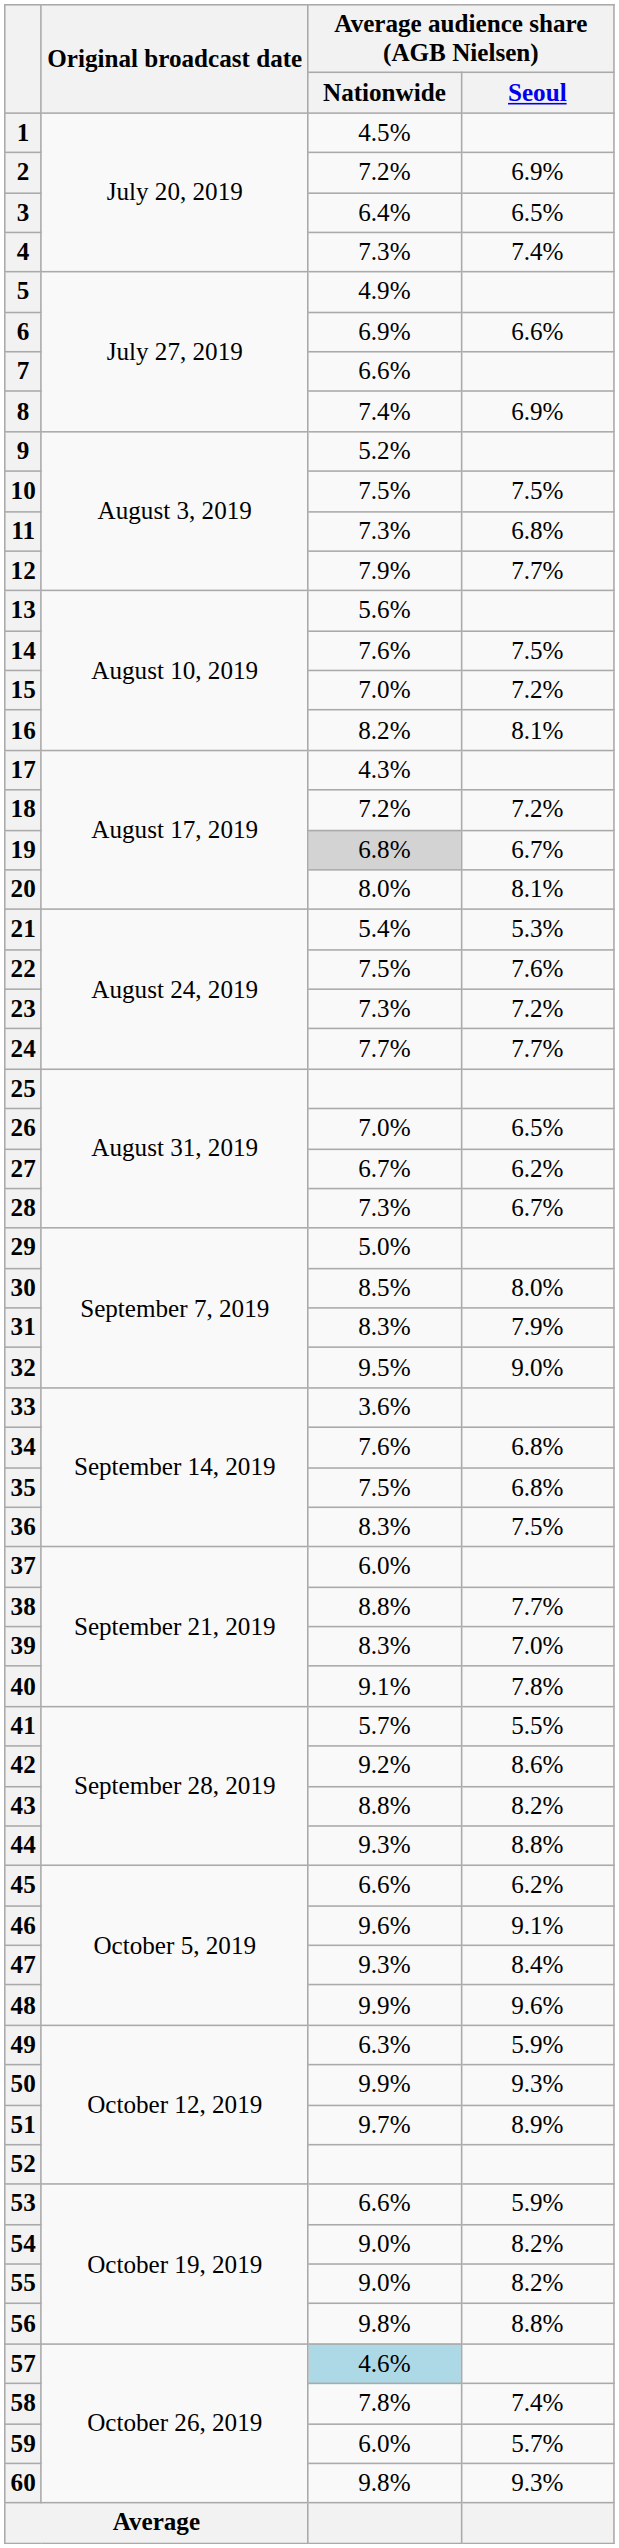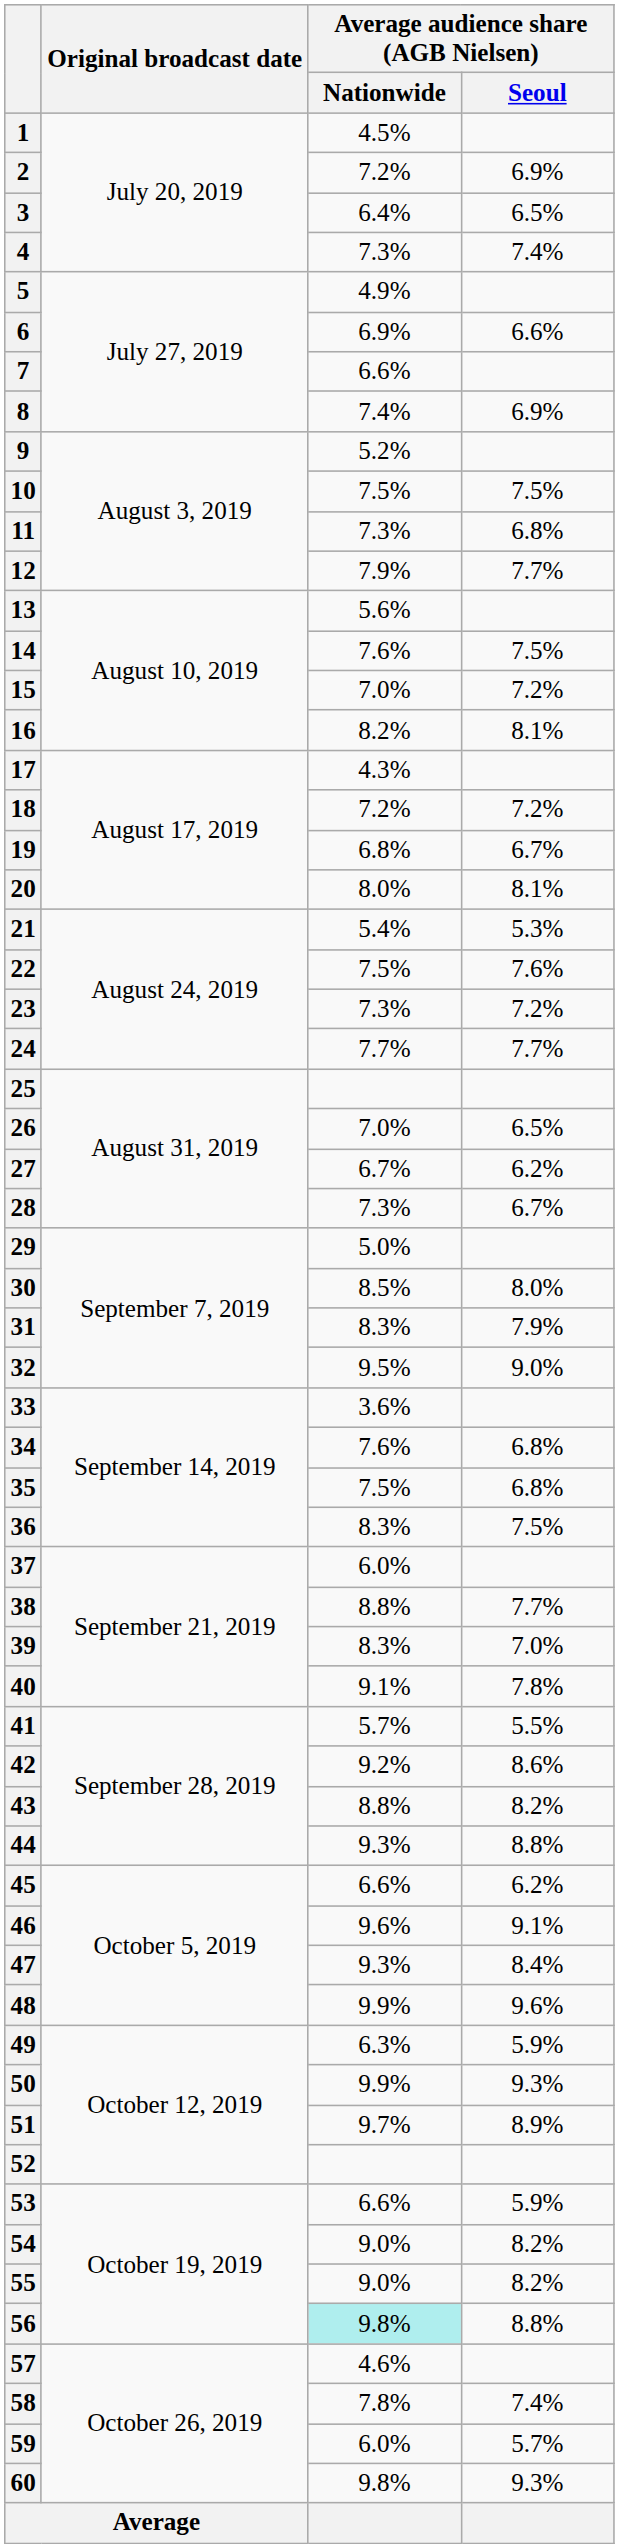(384, 849) lightgrey background -> (384, 849) no background
(384, 2323) no background -> (384, 2323) paleturquoise background
(384, 2363) lightblue background -> (384, 2363) no background
